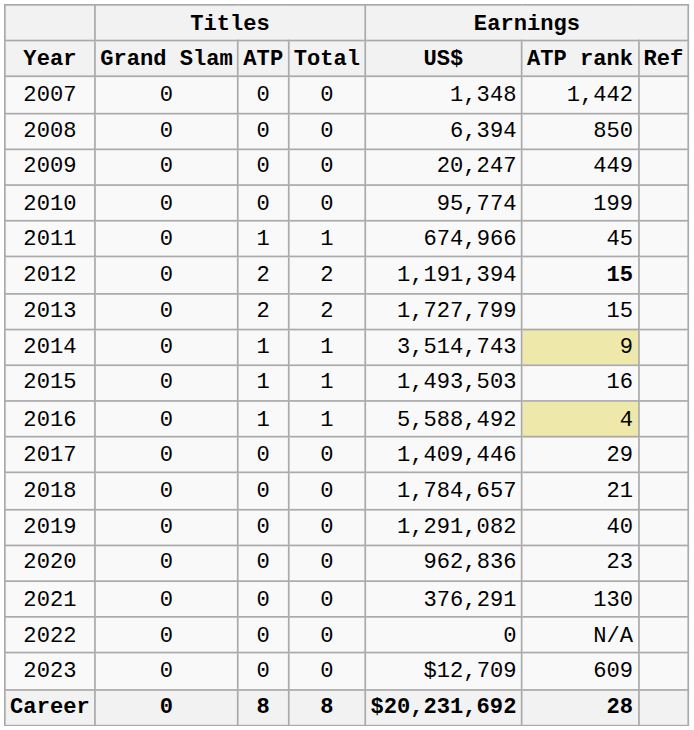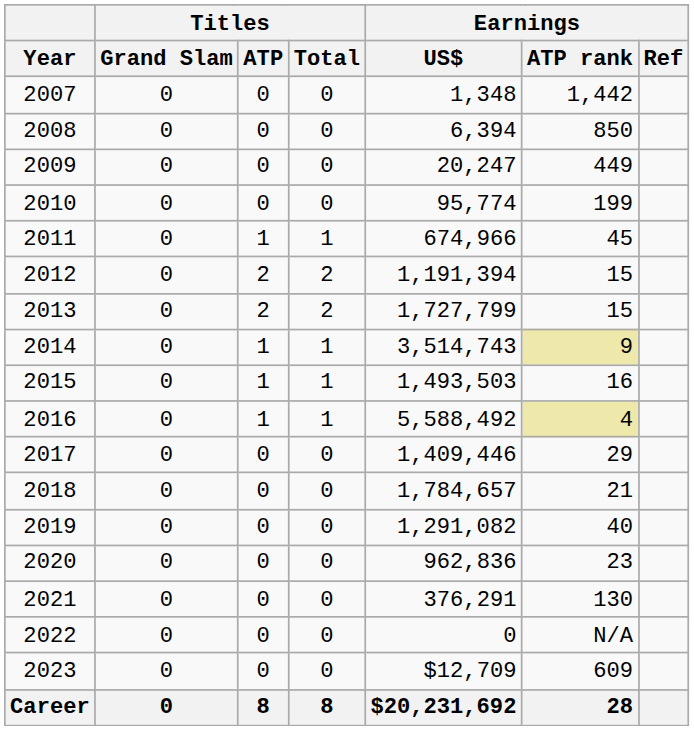(620, 275) bold -> (620, 275) normal
